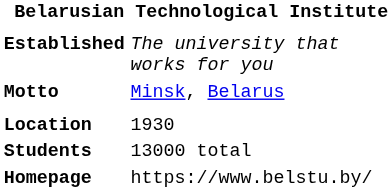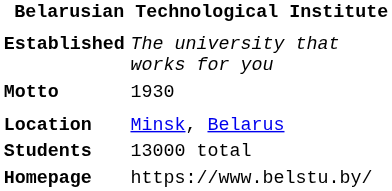(207, 92) Minsk, Belarus -> (152, 92) 1930
(152, 125) 1930 -> (207, 125) Minsk, Belarus
